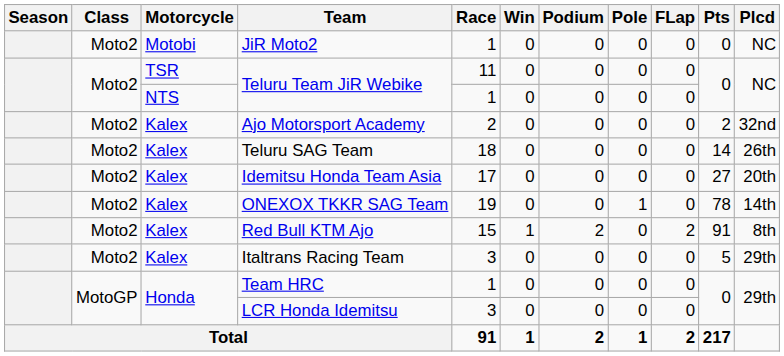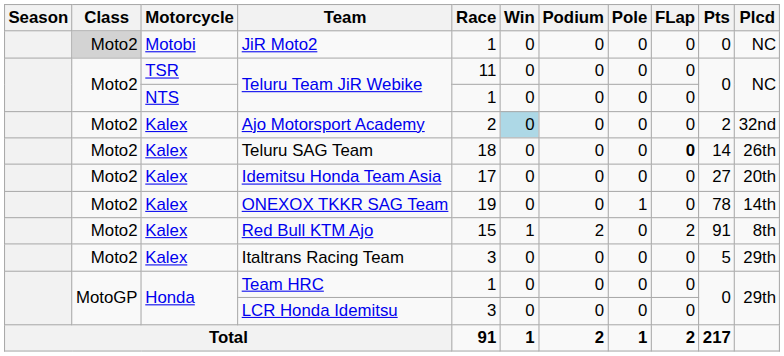(114, 44) no background -> (114, 44) lightgrey background
(530, 124) no background -> (530, 124) lightblue background
(690, 151) normal -> (690, 151) bold
